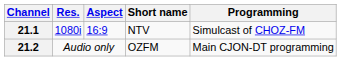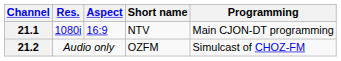(249, 30) Simulcast of CHOZ-FM -> (263, 30) Main CJON-DT programming
(263, 47) Main CJON-DT programming -> (249, 47) Simulcast of CHOZ-FM
